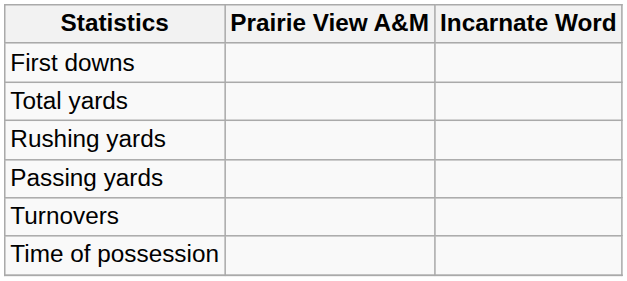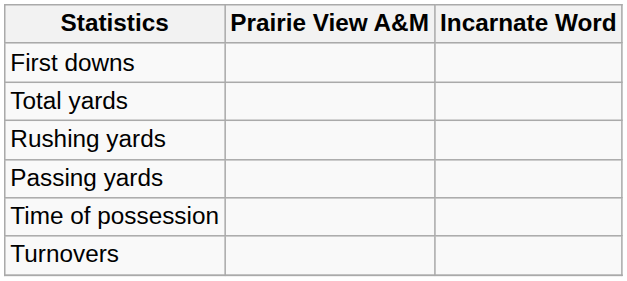rows swapped: (65, 216) <-> (115, 255)
